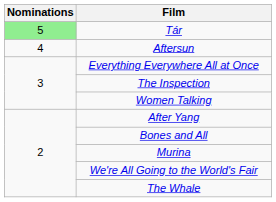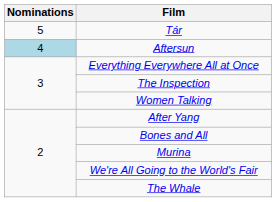(40, 30) lightgreen background -> (40, 30) no background
(40, 48) no background -> (40, 48) lightblue background
